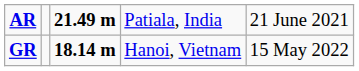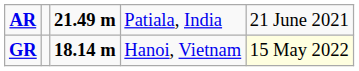(299, 50) no background -> (299, 50) lightyellow background
